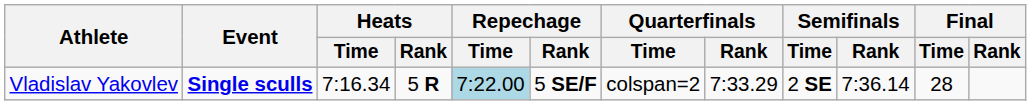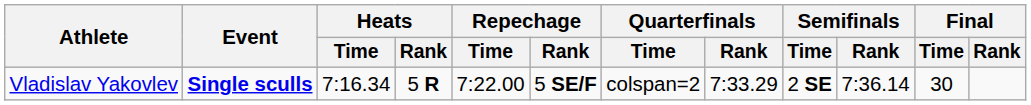(491, 84) lightblue background -> (491, 84) no background
(942, 84) 28 -> (942, 84) 30
